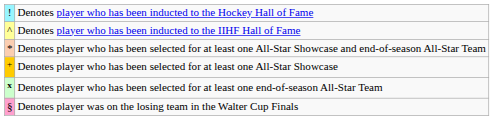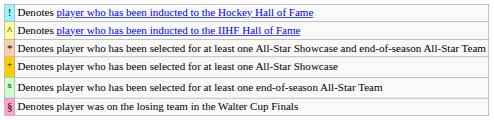(10, 87) bold -> (10, 85) normal
